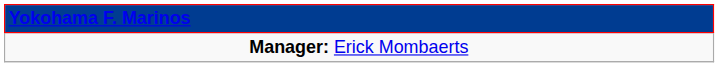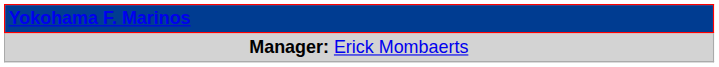(359, 47) no background -> (359, 47) lightgrey background
